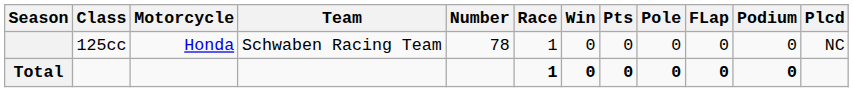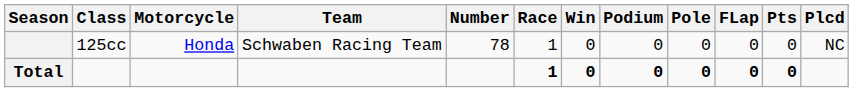columns swapped: (767, 18) <-> (618, 18)
